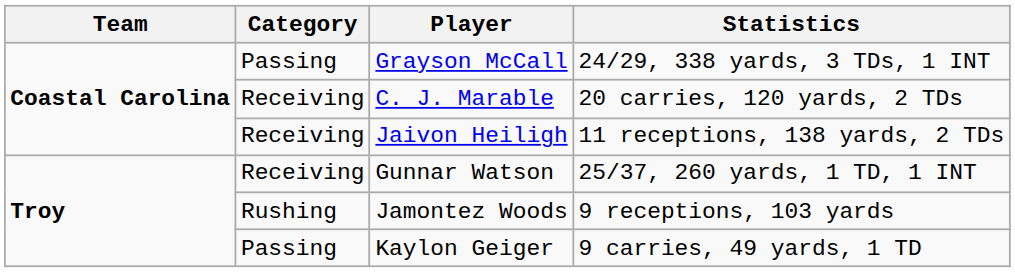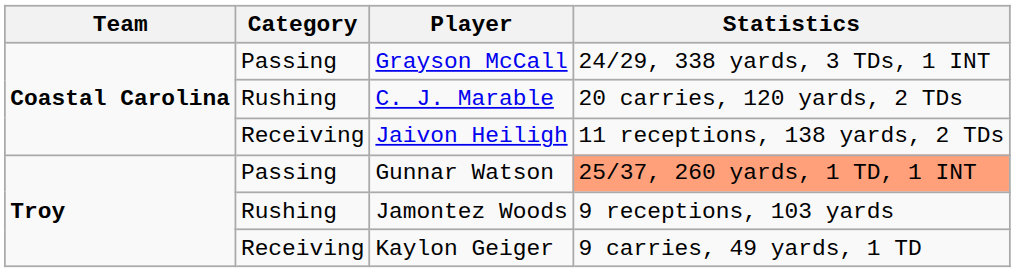(303, 99) Receiving -> (289, 99) Rushing
(303, 174) Receiving -> (289, 174) Passing
(778, 174) no background -> (778, 174) lightsalmon background
(289, 248) Passing -> (303, 248) Receiving
